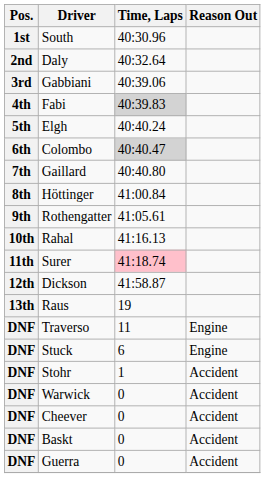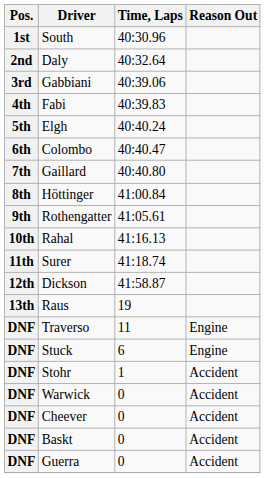(142, 105) lightgrey background -> (142, 105) no background
(142, 149) lightgrey background -> (142, 149) no background
(142, 261) pink background -> (142, 261) no background
